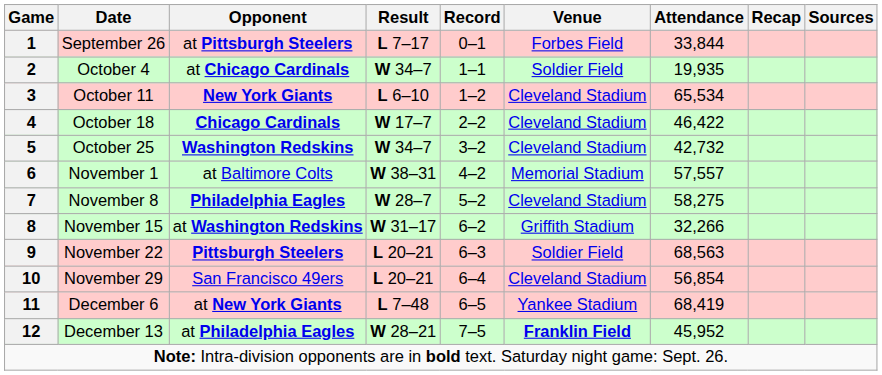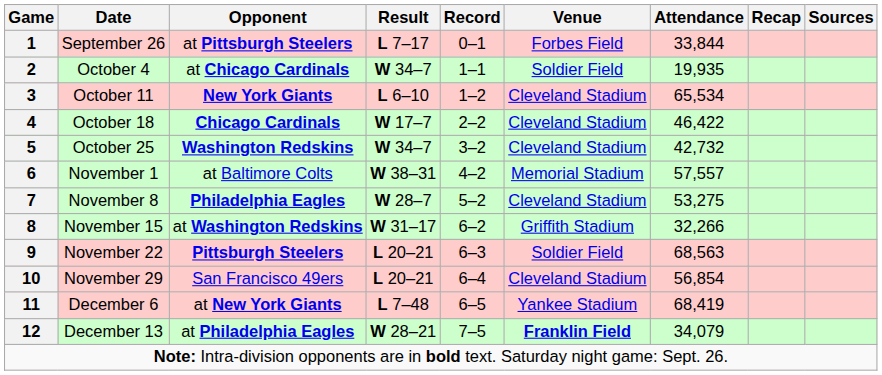(699, 200) 58,275 -> (699, 200) 53,275
(699, 331) 45,952 -> (699, 331) 34,079
